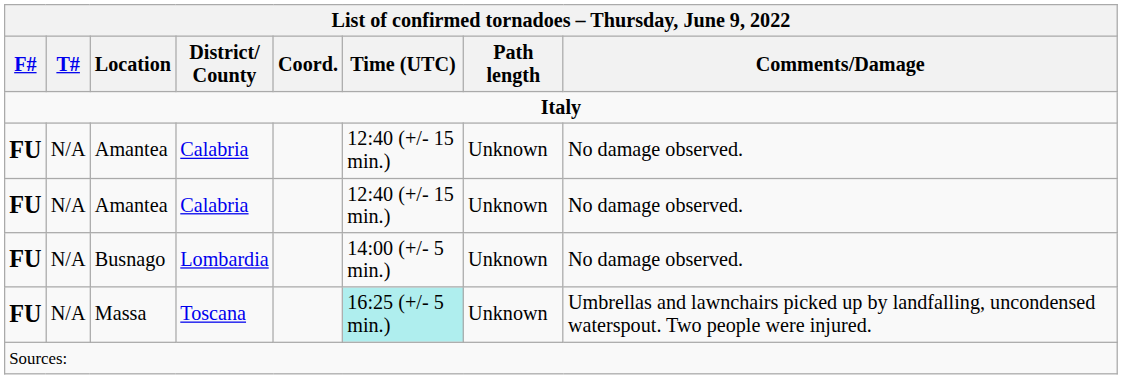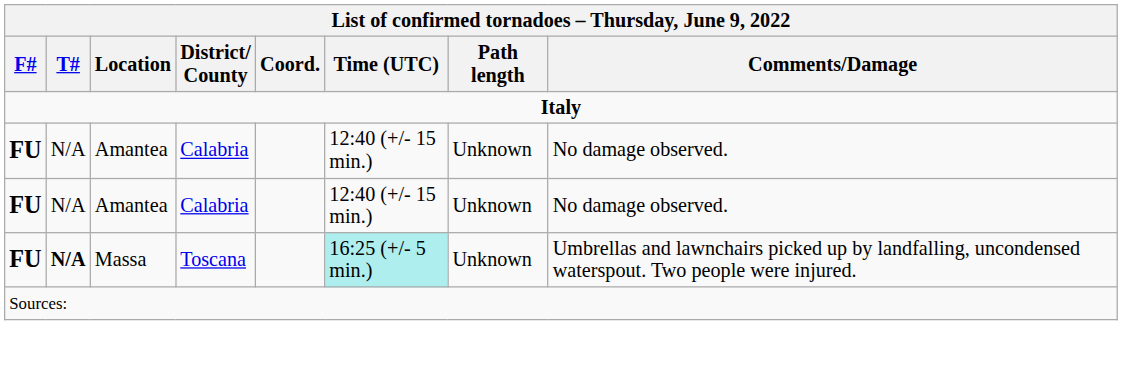- row: (130, 259)
(68, 314) normal -> (68, 259) bold
